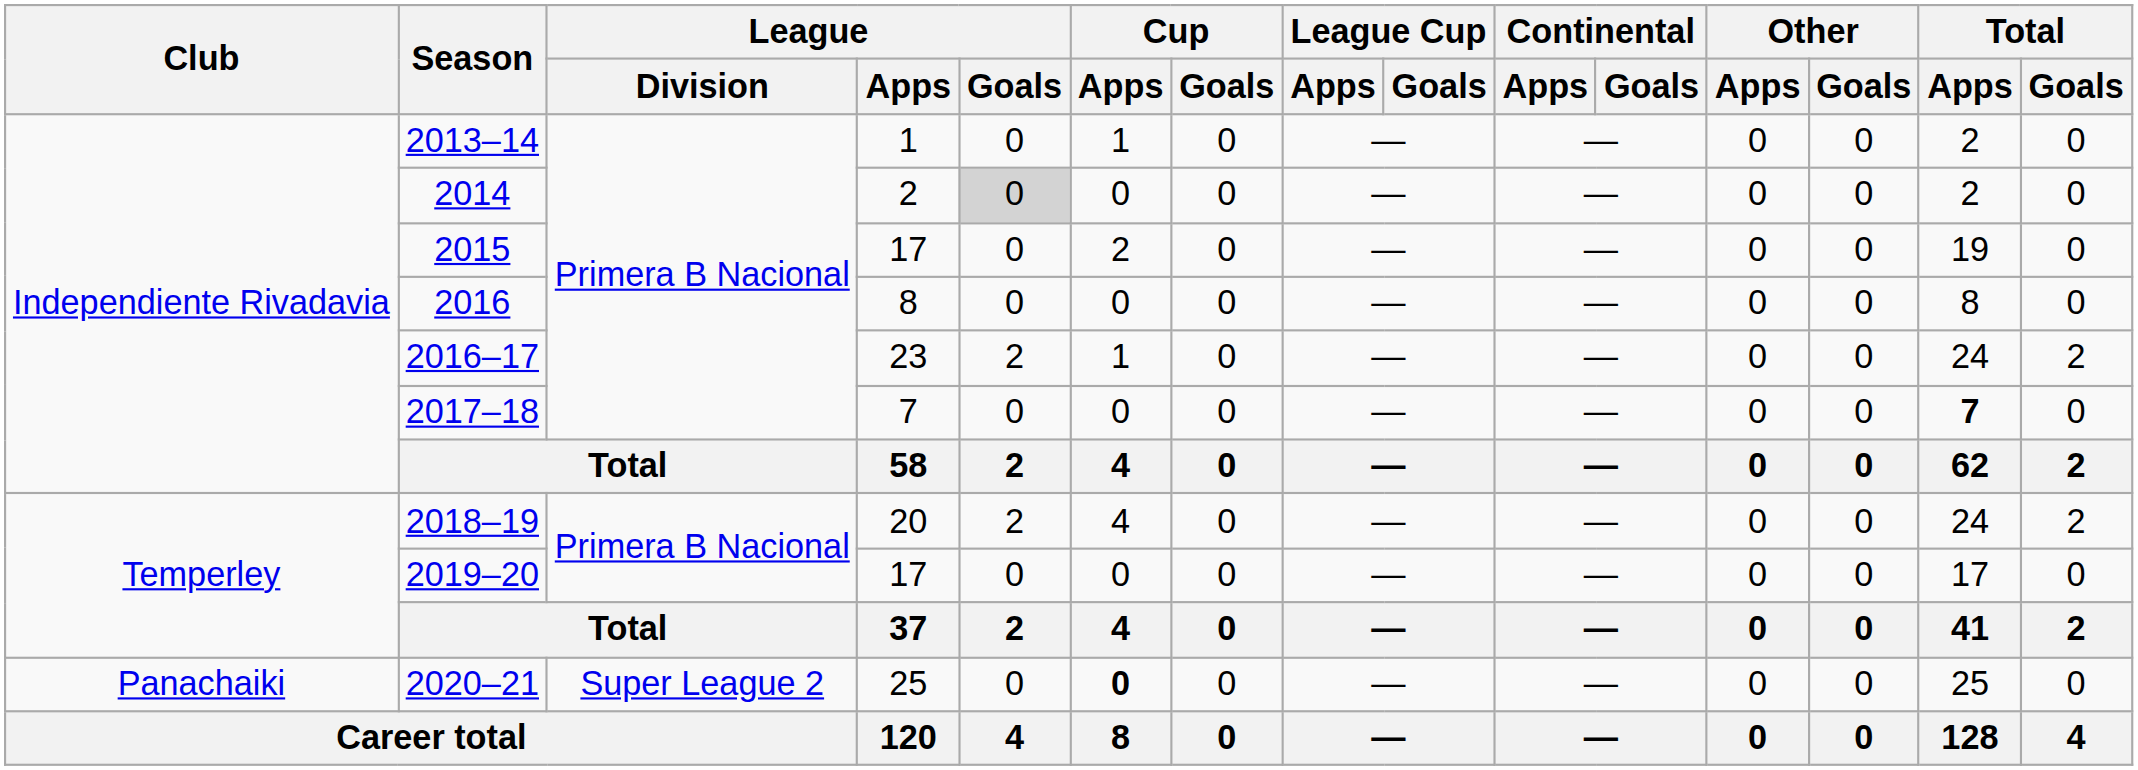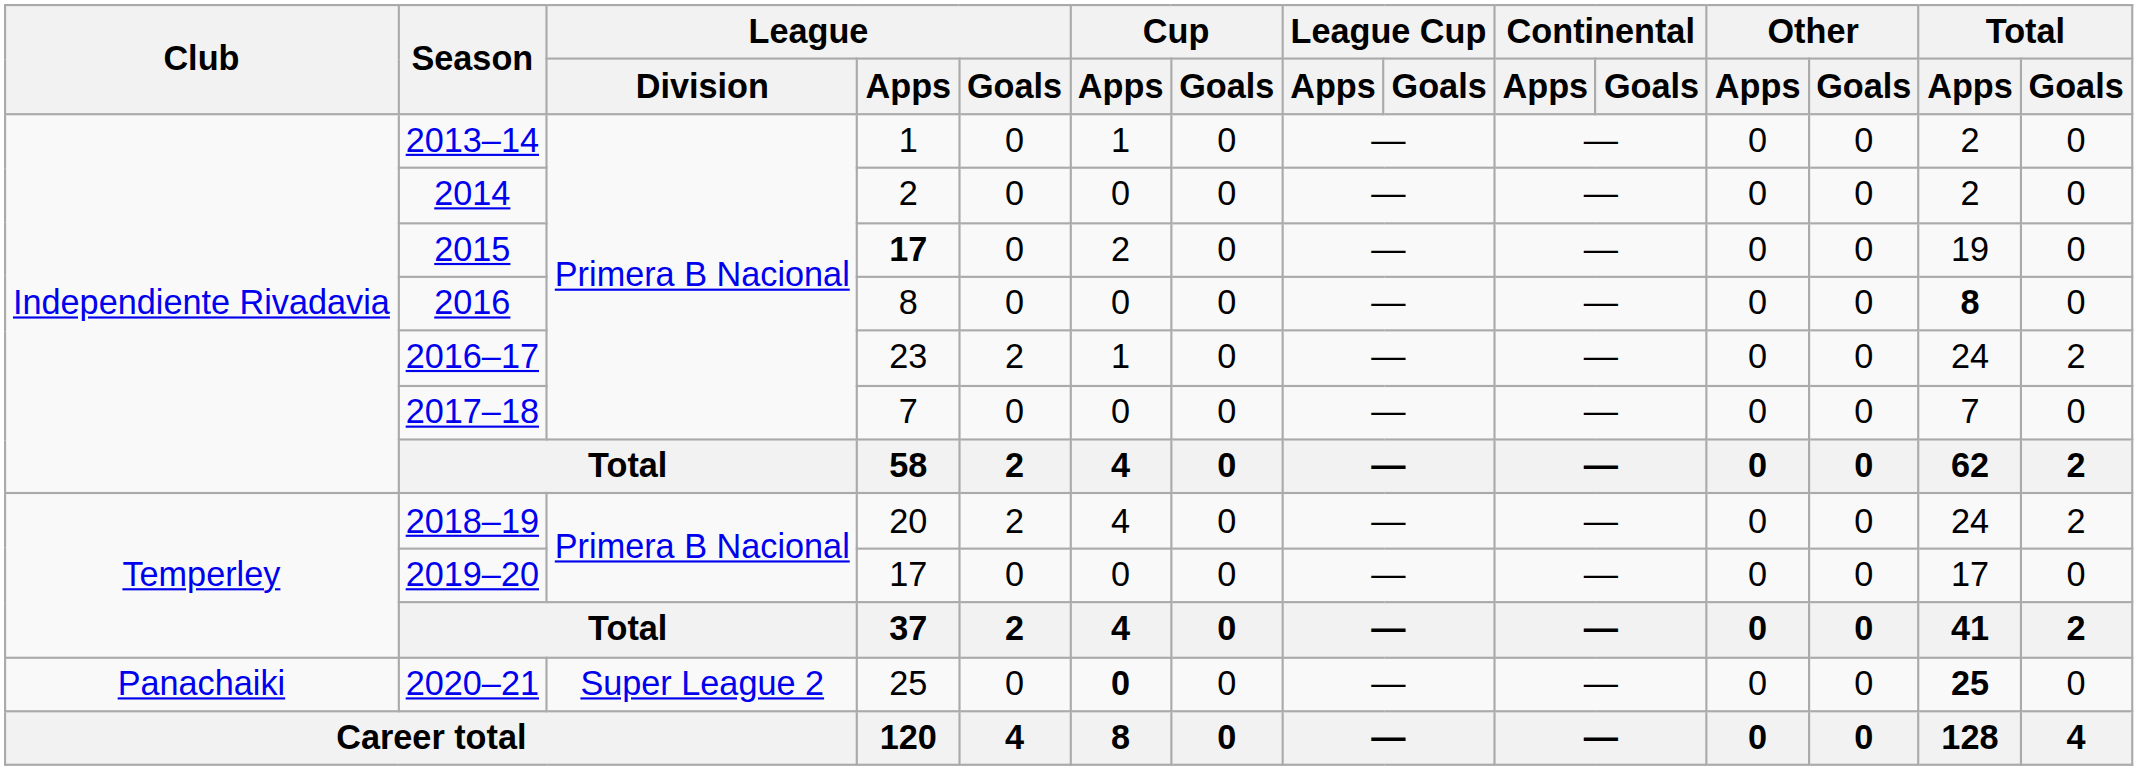(1014, 194) lightgrey background -> (1014, 194) no background
(908, 248) normal -> (908, 248) bold
(1970, 303) normal -> (1970, 303) bold
(1970, 411) bold -> (1970, 411) normal
(1970, 683) normal -> (1970, 683) bold
